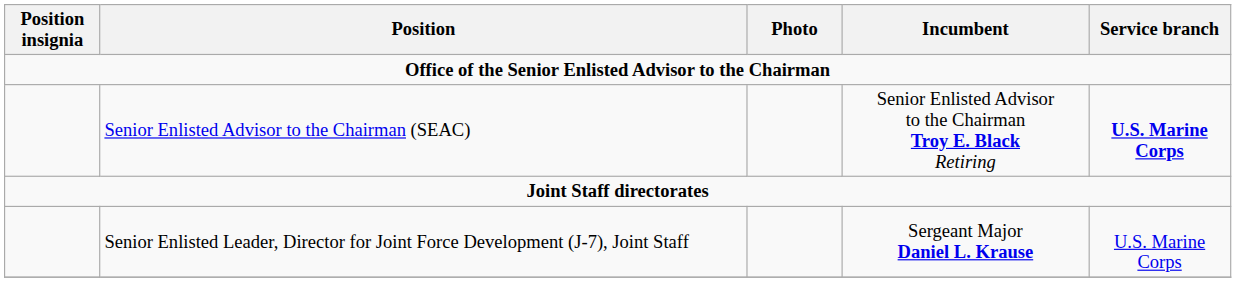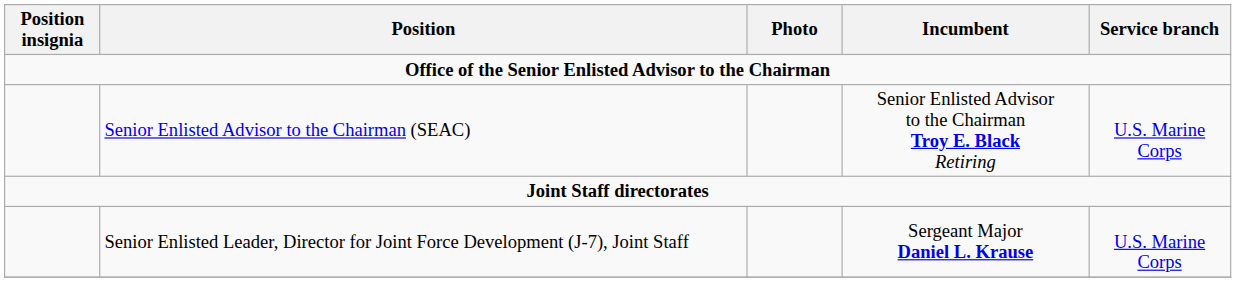(1160, 140) bold -> (1160, 140) normal
